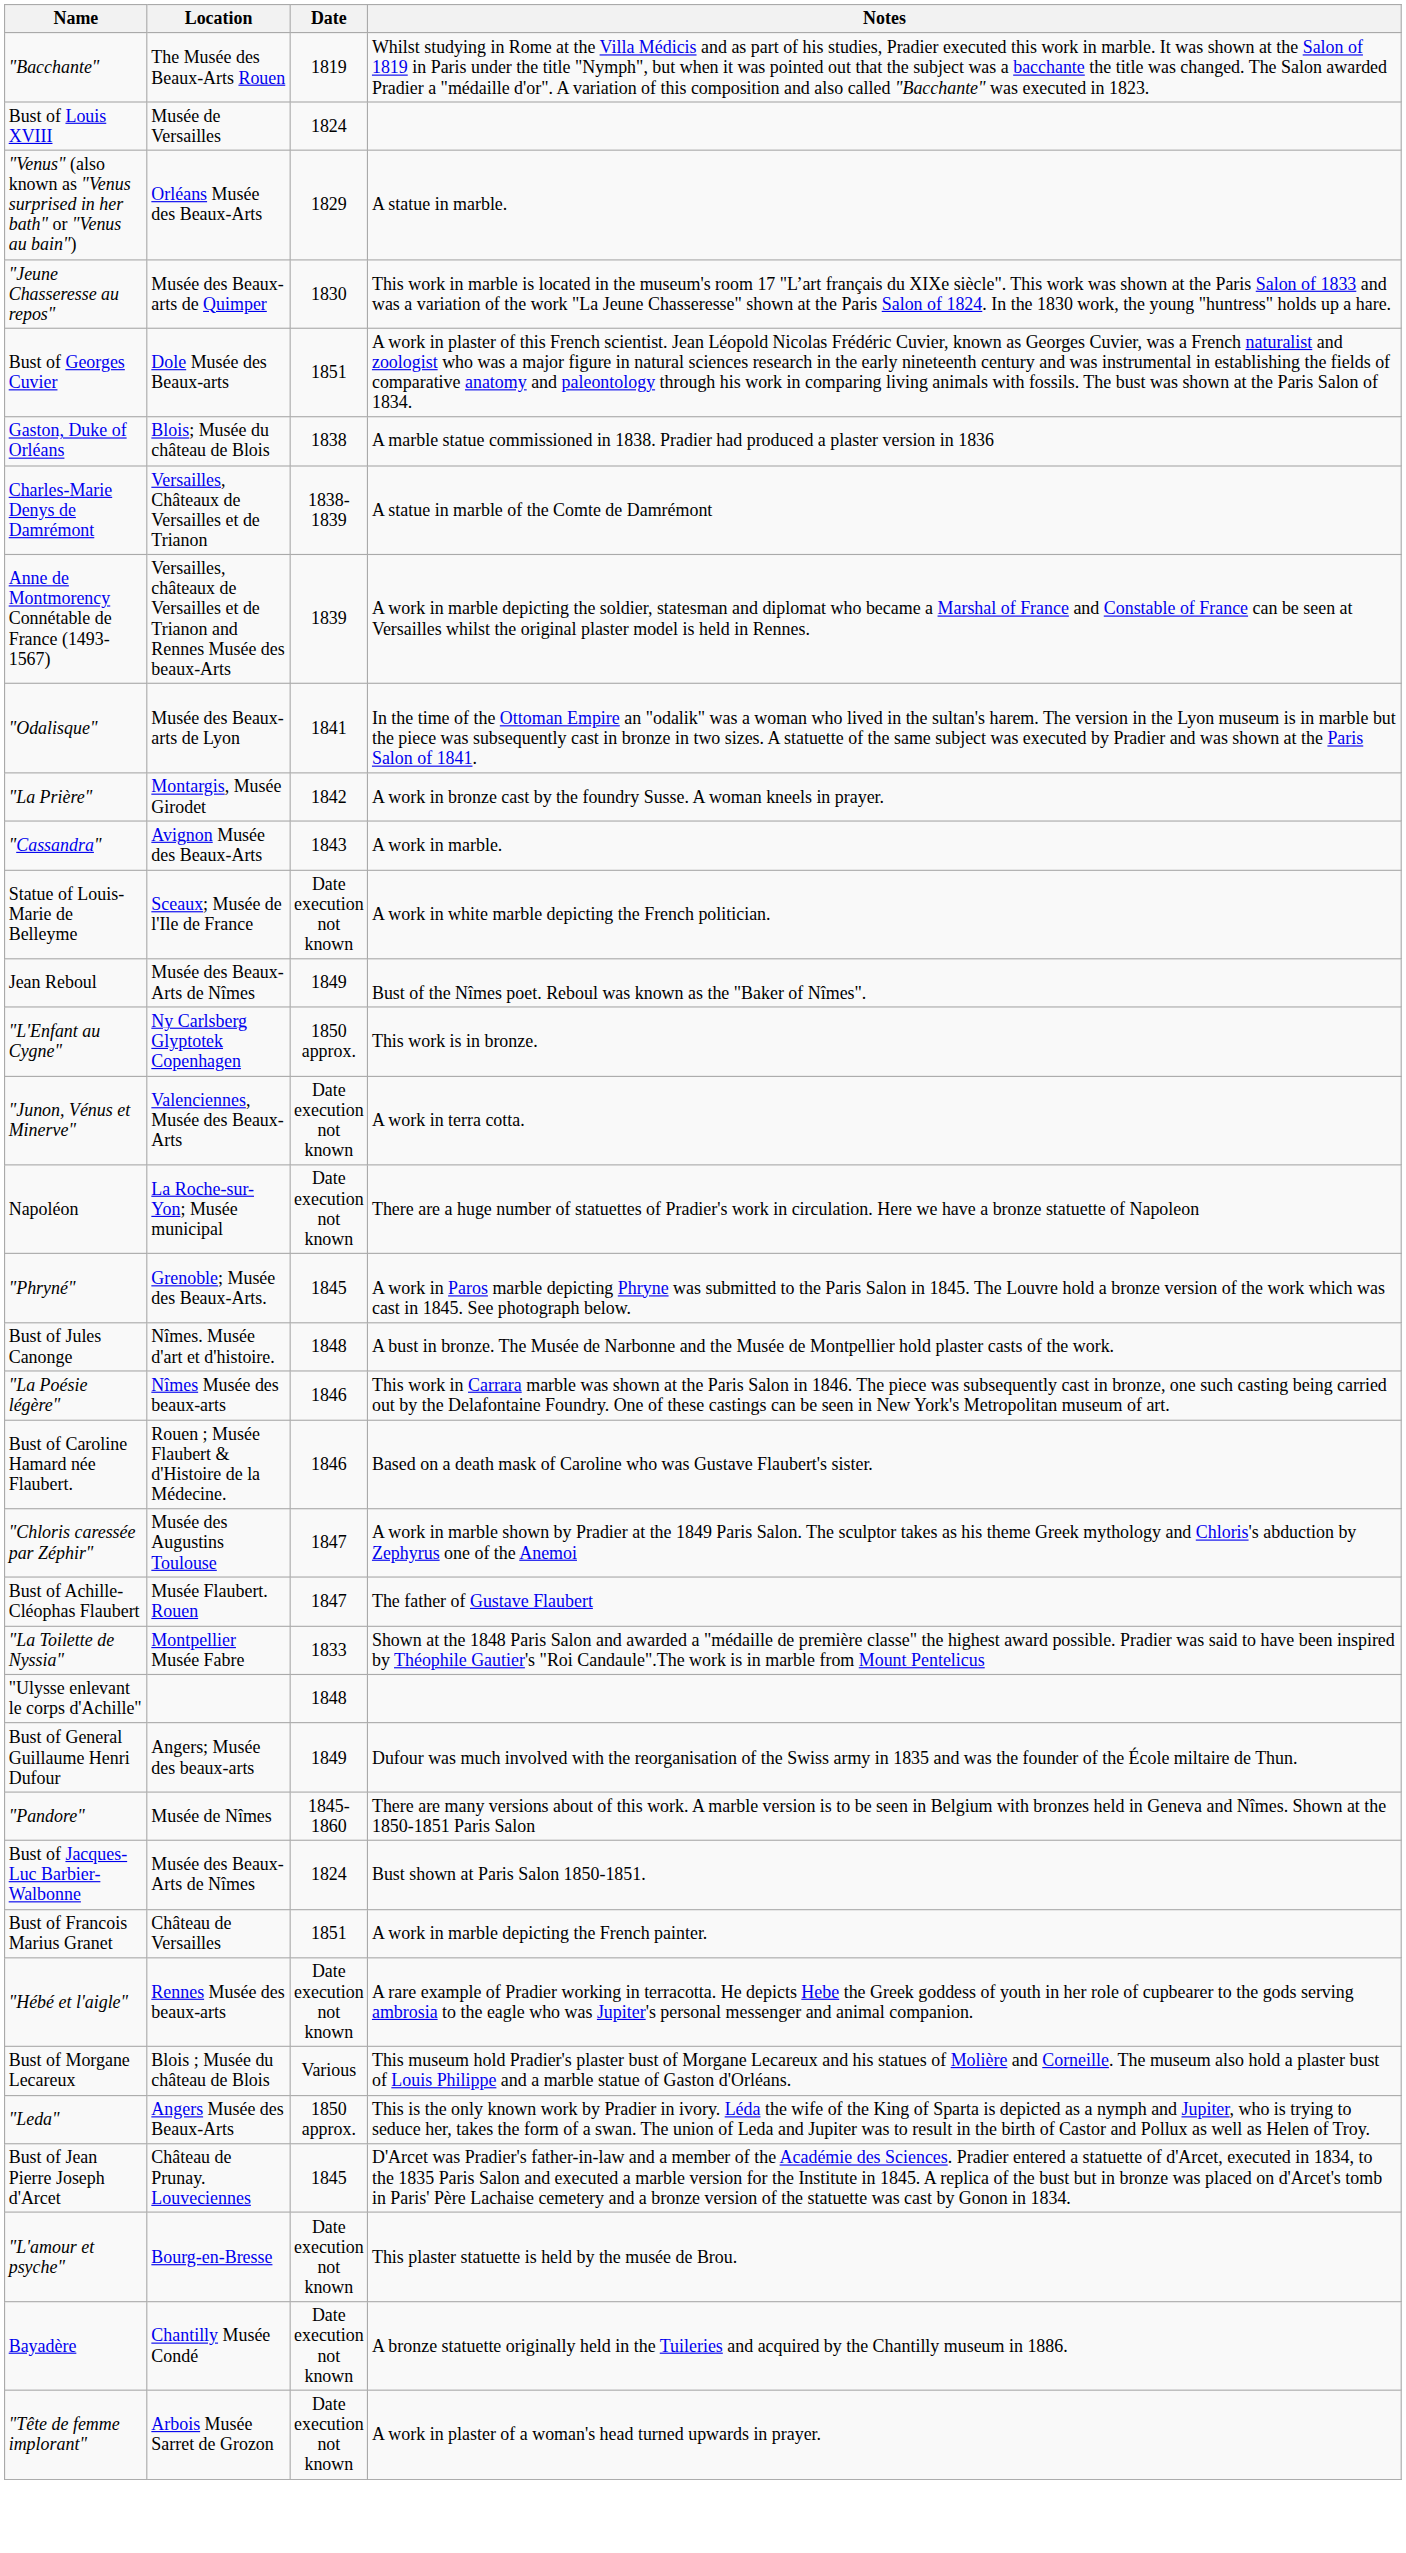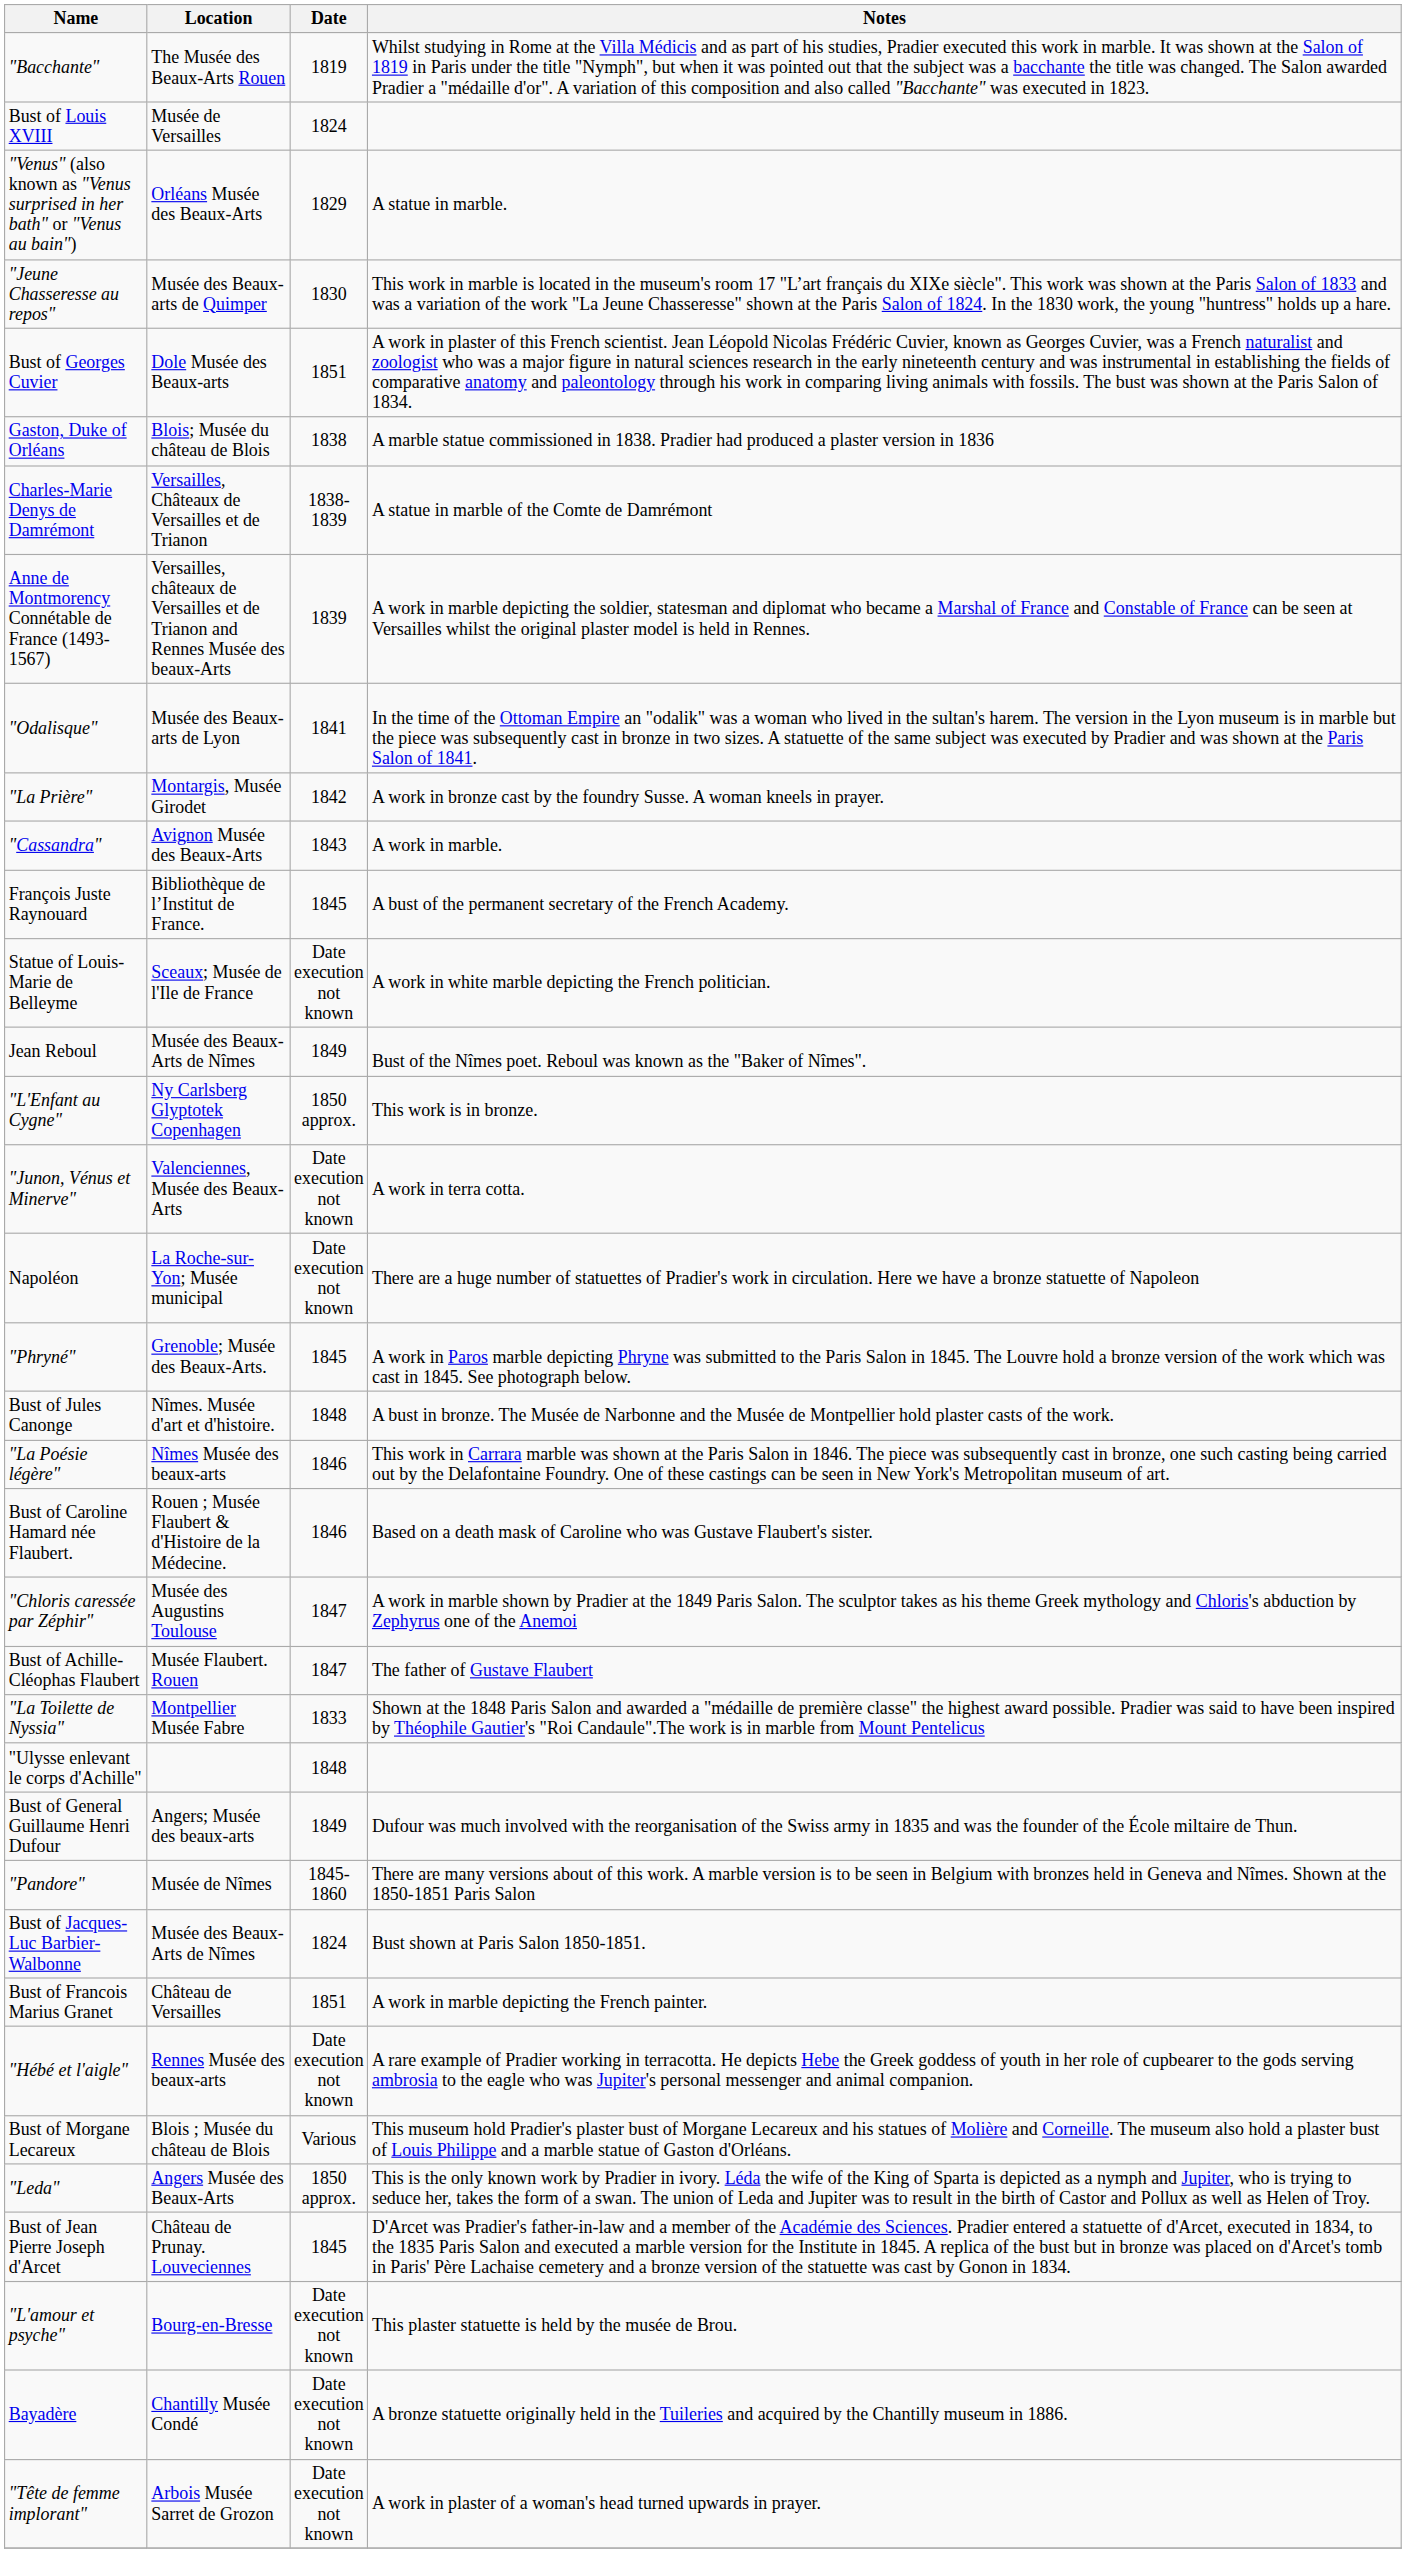+ row: (60, 904)
